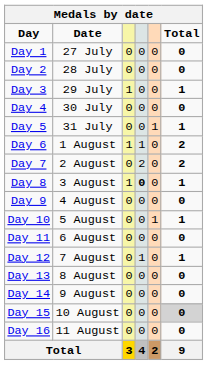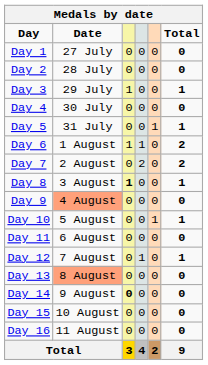(129, 182) normal -> (129, 182) bold
(142, 182) bold -> (142, 182) normal
(88, 201) no background -> (88, 201) lightsalmon background
(88, 275) no background -> (88, 275) lightsalmon background
(129, 294) normal -> (129, 294) bold
(182, 313) lightgrey background -> (182, 313) no background
